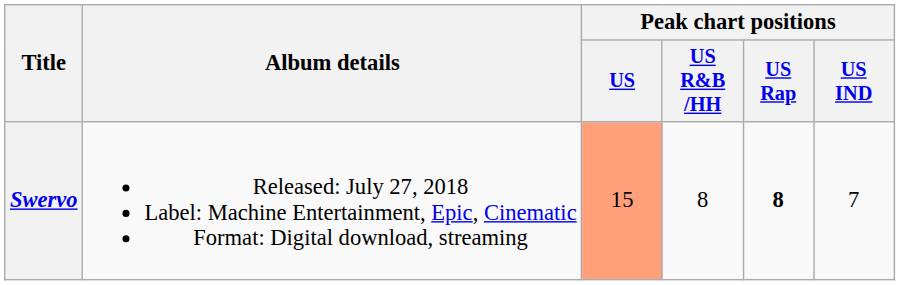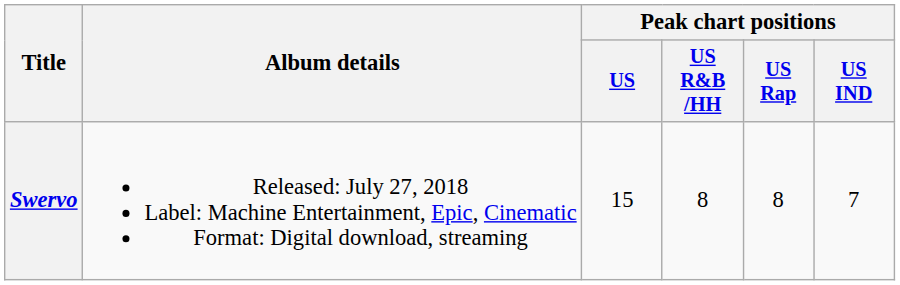(622, 200) lightsalmon background -> (622, 200) no background
(778, 200) bold -> (778, 200) normal
